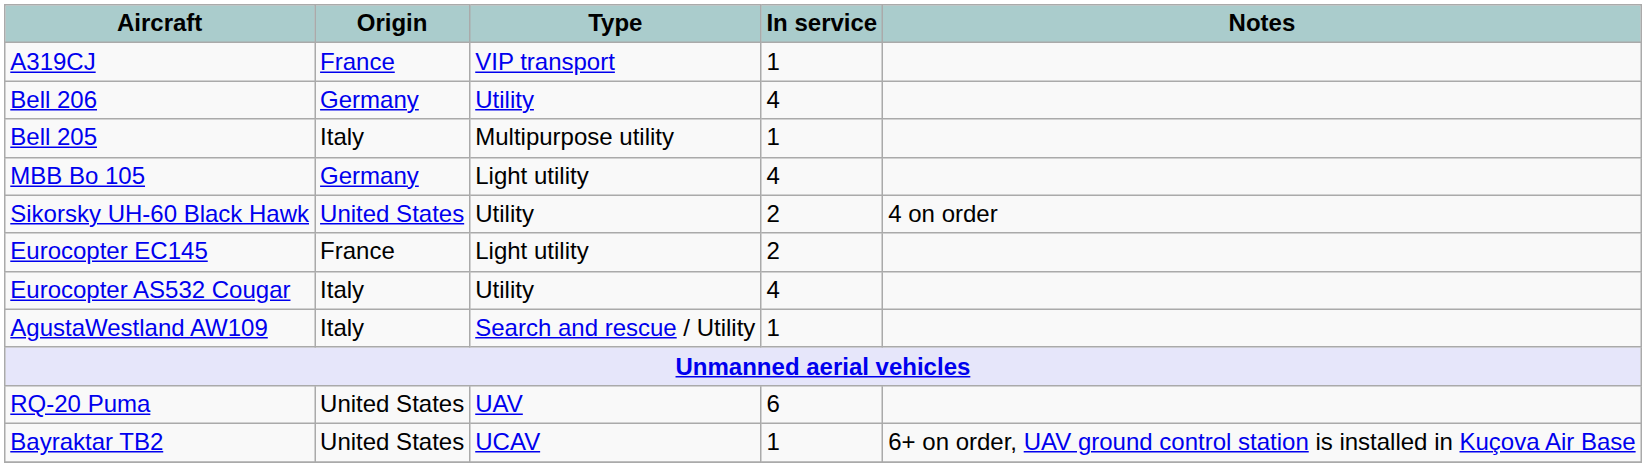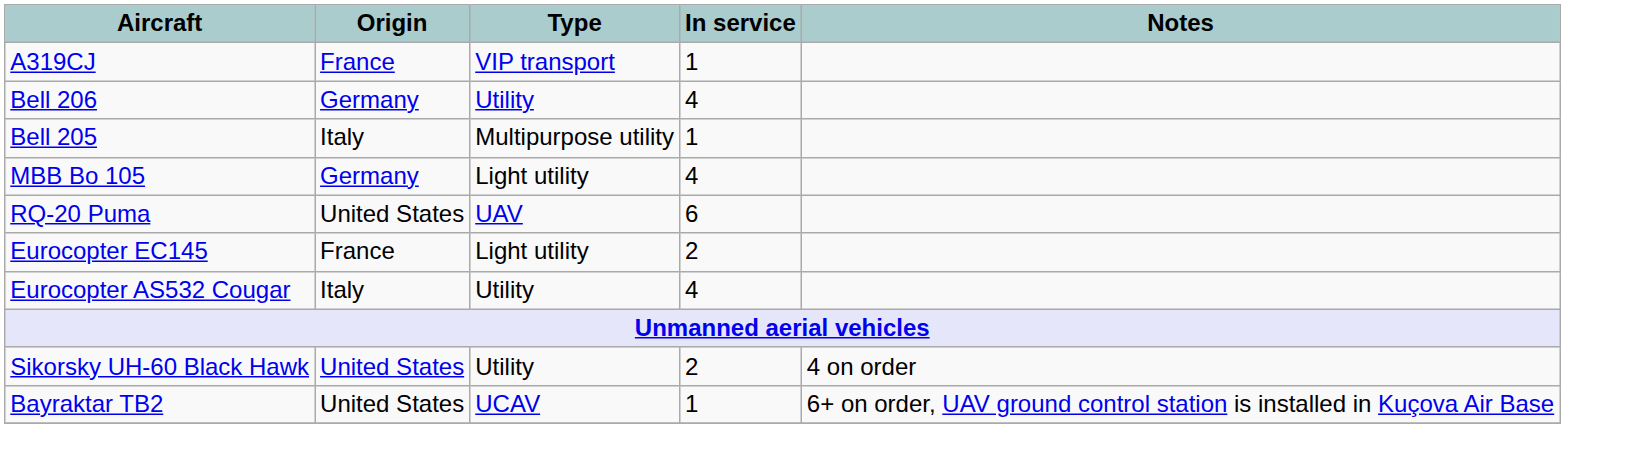rows swapped: (160, 213) <-> (80, 404)
- row: (139, 328)
